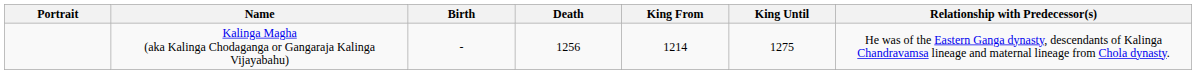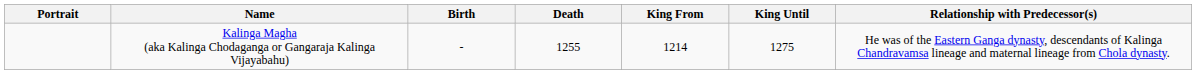(568, 46) 1256 -> (568, 46) 1255
